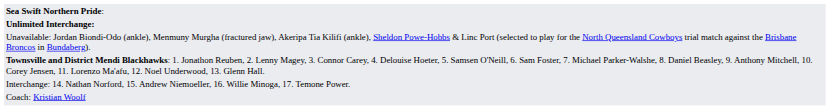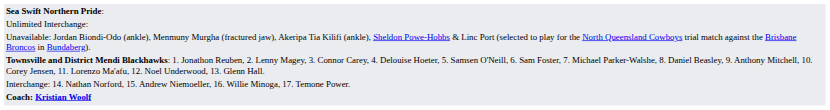(50, 24) bold -> (47, 24) normal
(46, 97) normal -> (49, 97) bold
